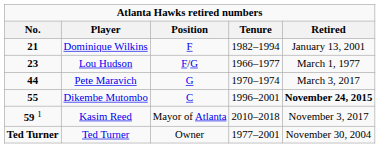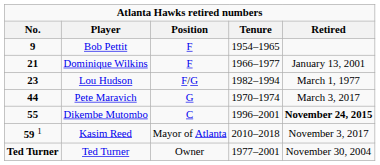+ row: (106, 47)
(256, 47) 1982–1994 -> (256, 64) 1966–1977
(256, 64) 1966–1977 -> (256, 81) 1982–1994
